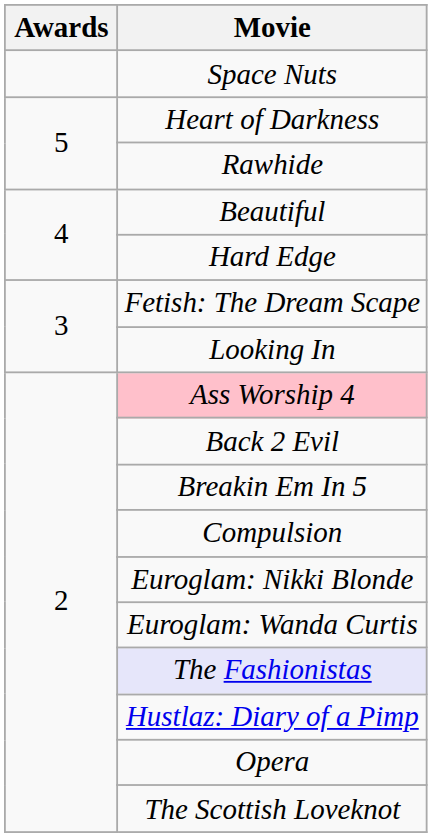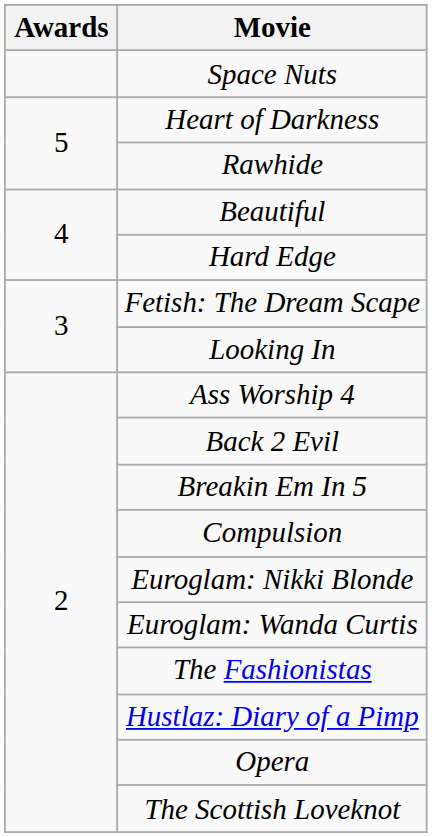(272, 394) pink background -> (272, 394) no background
(272, 670) lavender background -> (272, 670) no background
